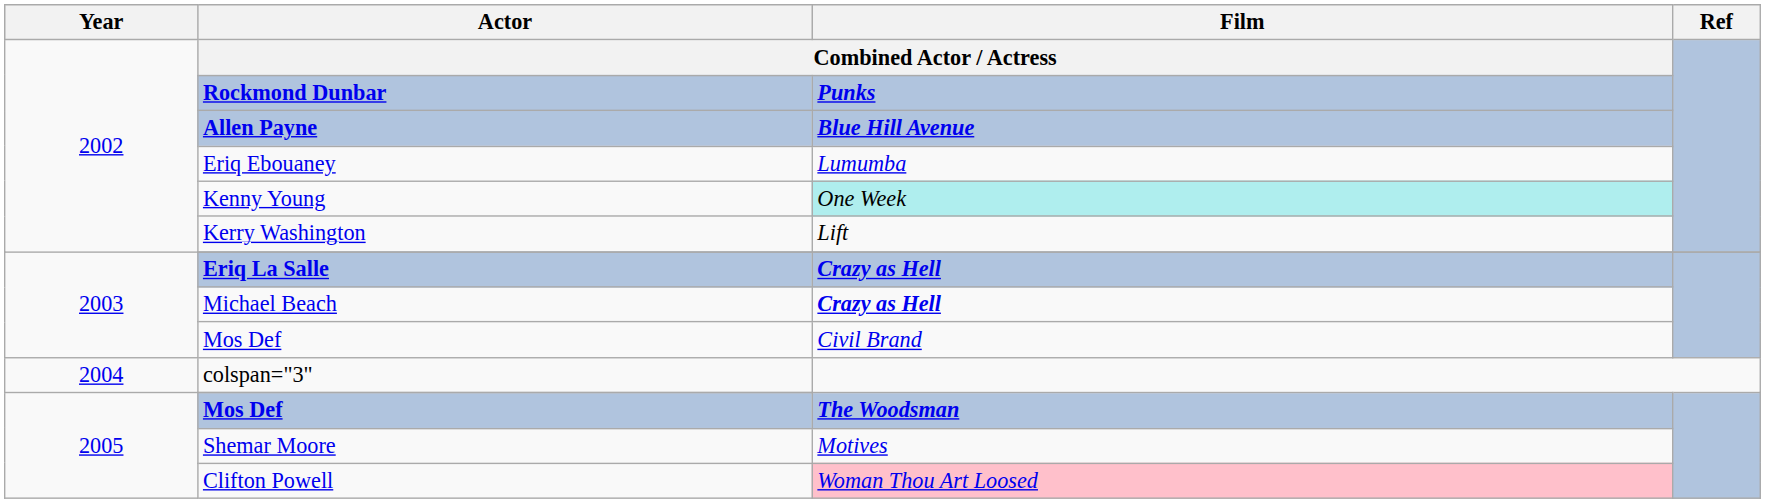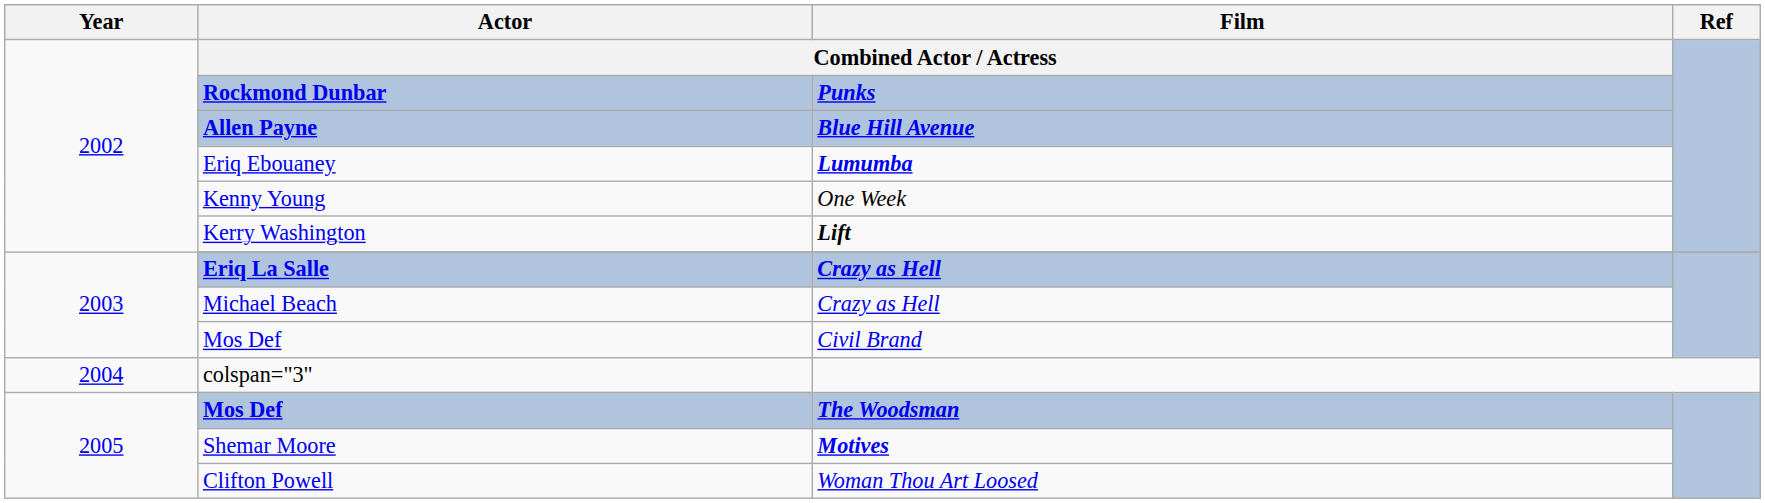(862, 163) normal -> (865, 163) bold
(862, 198) paleturquoise background -> (862, 198) no background
(833, 233) normal -> (834, 233) bold
(879, 304) bold -> (879, 304) normal
(853, 445) normal -> (853, 445) bold
(928, 480) pink background -> (928, 480) no background
